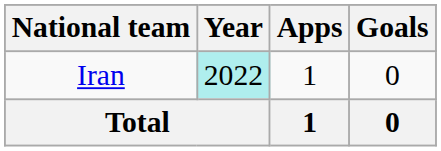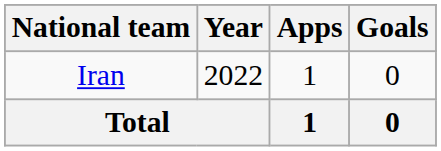(233, 74) paleturquoise background -> (233, 74) no background
